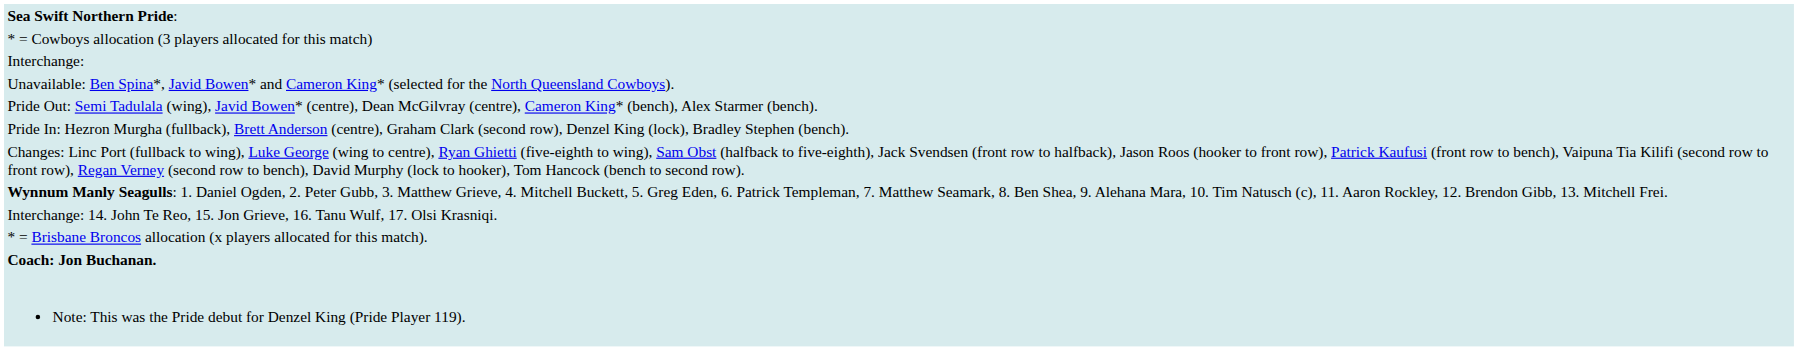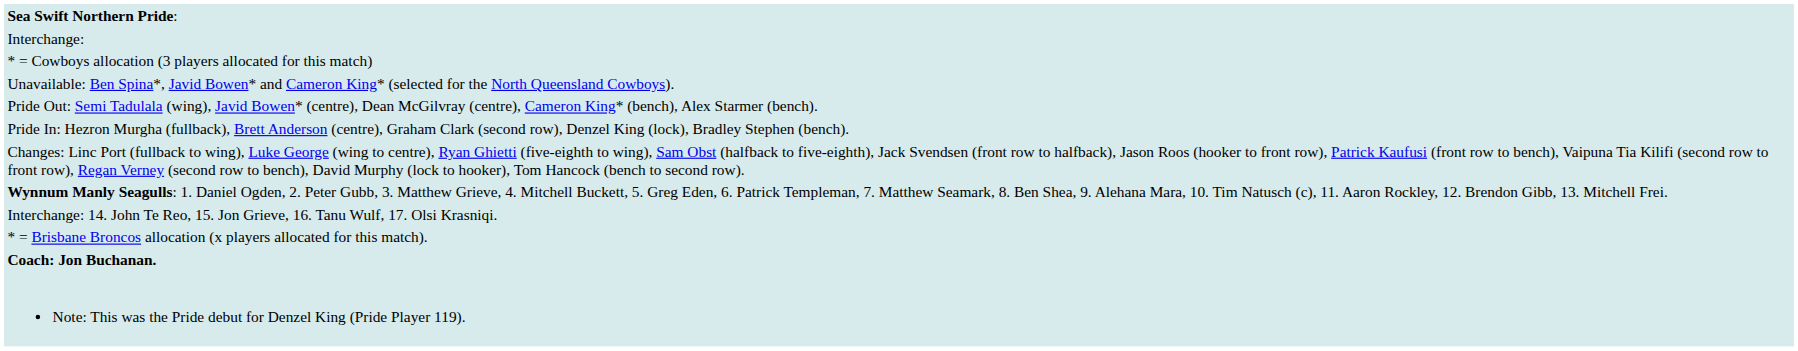(190, 38) * = Cowboys allocation (3 players allocated for this match) -> (46, 38) Interchange:
(46, 61) Interchange: -> (190, 61) * = Cowboys allocation (3 players allocated for this match)
